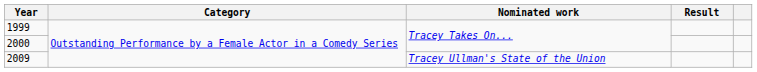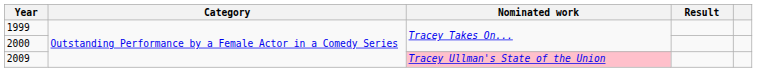(507, 59) no background -> (507, 59) pink background
